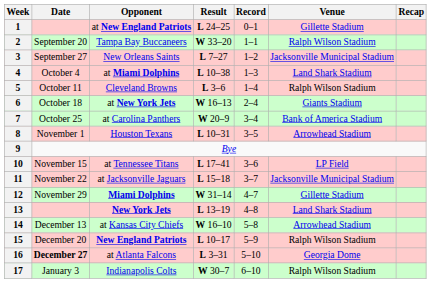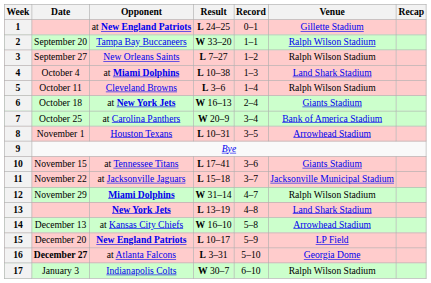(332, 57) Jacksonville Municipal Stadium -> (332, 57) Ralph Wilson Stadium
(332, 164) LP Field -> (332, 164) Giants Stadium
(332, 194) Gillette Stadium -> (332, 194) Ralph Wilson Stadium
(332, 240) Ralph Wilson Stadium -> (332, 240) LP Field
